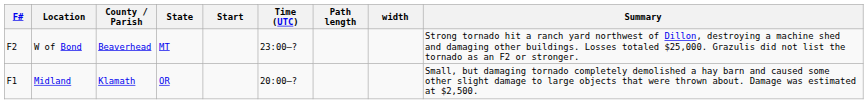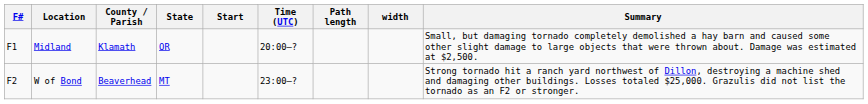rows swapped: (53, 81) <-> (58, 46)
